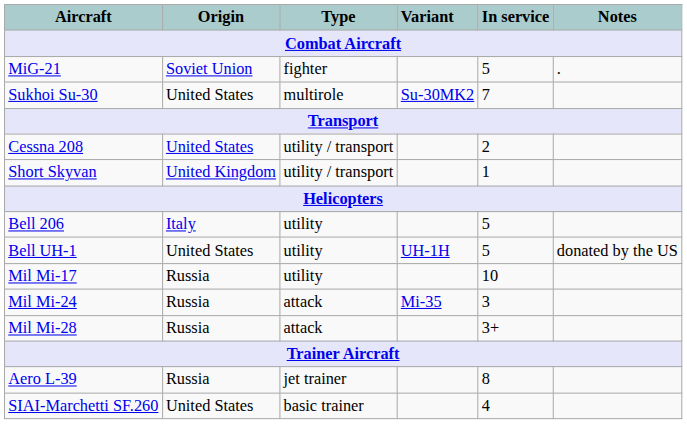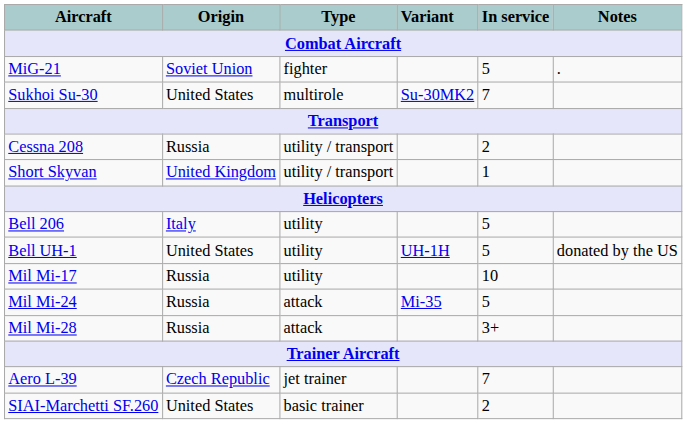(210, 146) United States -> (188, 146) Russia
(486, 302) 3 -> (486, 302) 5
(188, 379) Russia -> (218, 379) Czech Republic
(486, 379) 8 -> (486, 379) 7
(486, 405) 4 -> (486, 405) 2
